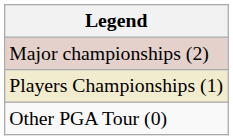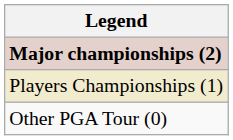(109, 53) normal -> (115, 53) bold
